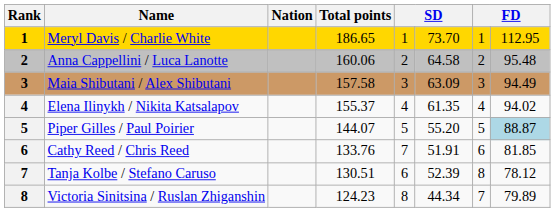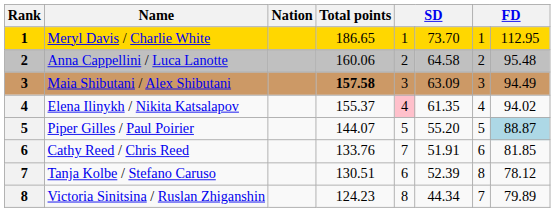(355, 83) normal -> (355, 83) bold
(405, 106) no background -> (405, 106) pink background
